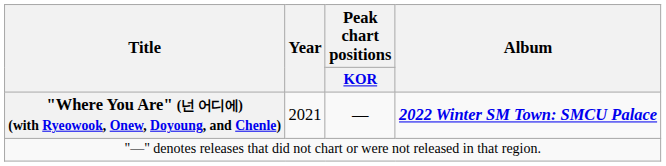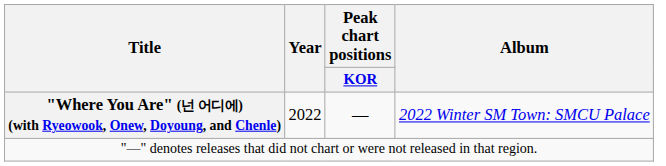(305, 115) 2021 -> (305, 115) 2022
(528, 115) bold -> (524, 115) normal
